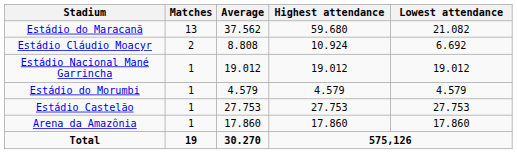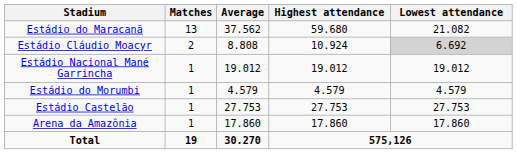(451, 46) no background -> (451, 46) lightgrey background
